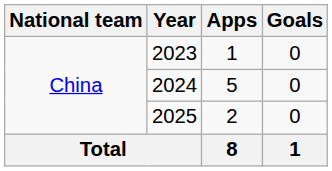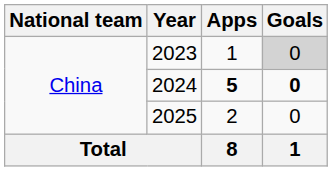(295, 52) no background -> (295, 52) lightgrey background
(232, 85) normal -> (232, 85) bold
(295, 85) normal -> (295, 85) bold
